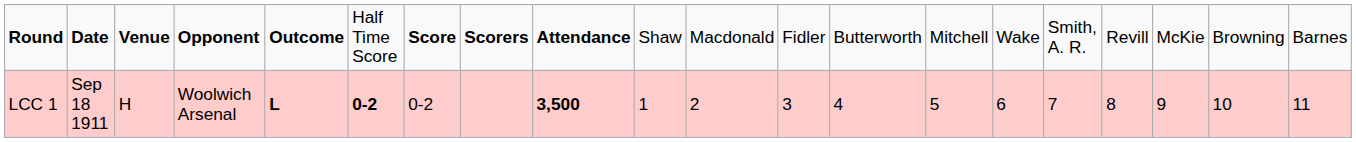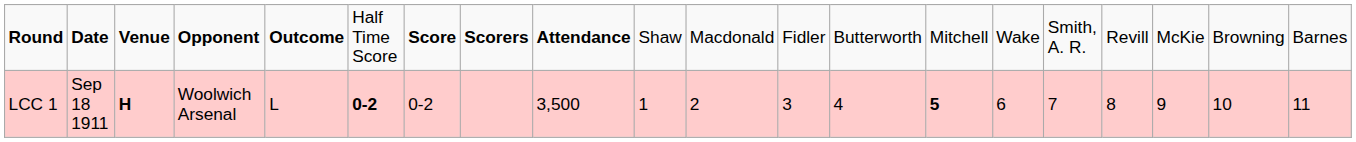(125, 103) normal -> (125, 103) bold
(275, 103) bold -> (274, 103) normal
(558, 103) bold -> (558, 103) normal
(935, 103) normal -> (935, 103) bold
